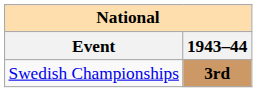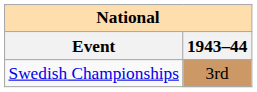(217, 73) bold -> (217, 73) normal
